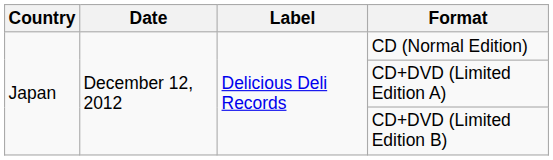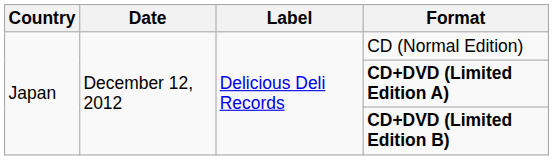(441, 83) normal -> (440, 83) bold
(441, 130) normal -> (440, 130) bold
